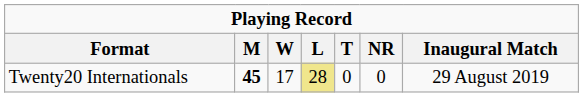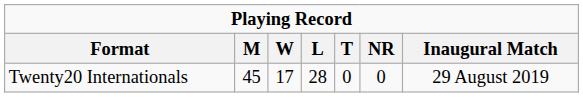(252, 77) bold -> (252, 77) normal
(318, 77) khaki background -> (318, 77) no background
